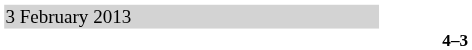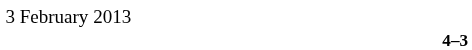(68, 16) lightgrey background -> (68, 16) no background
